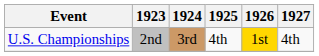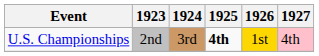(218, 39) normal -> (219, 39) bold
(290, 39) no background -> (290, 39) pink background
